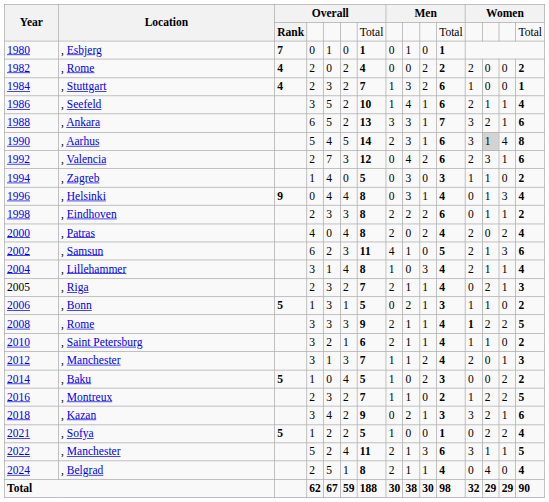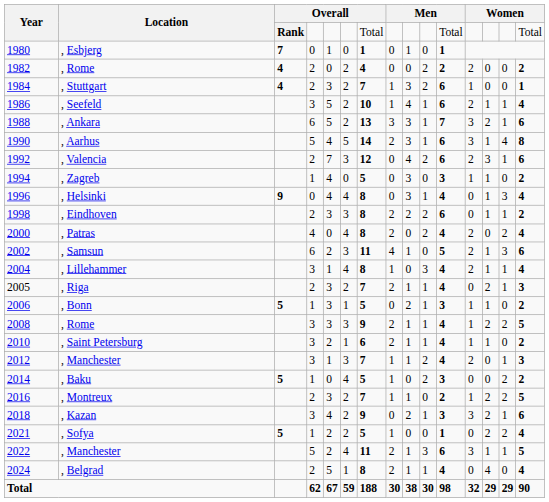(488, 141) lightgrey background -> (488, 141) no background
(471, 324) bold -> (471, 324) normal
